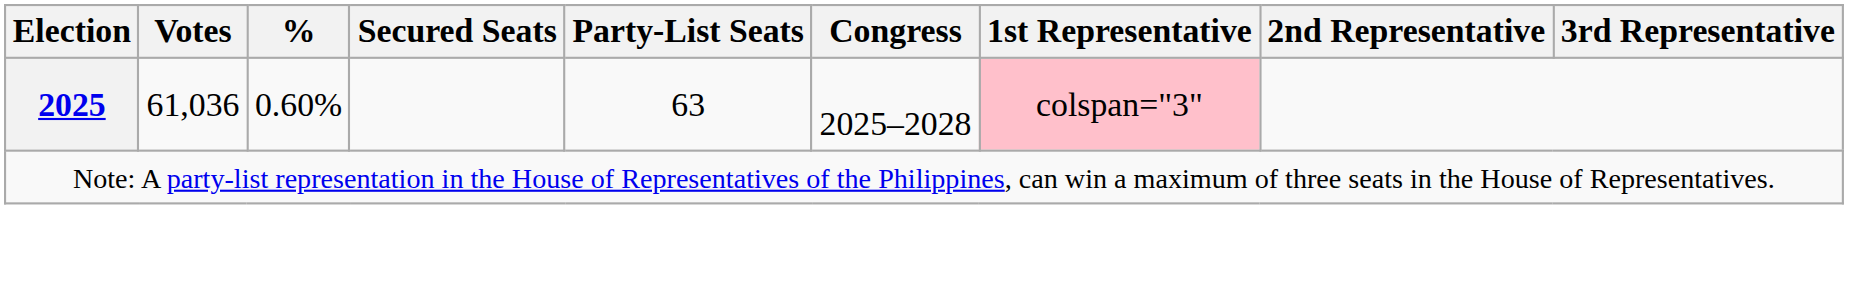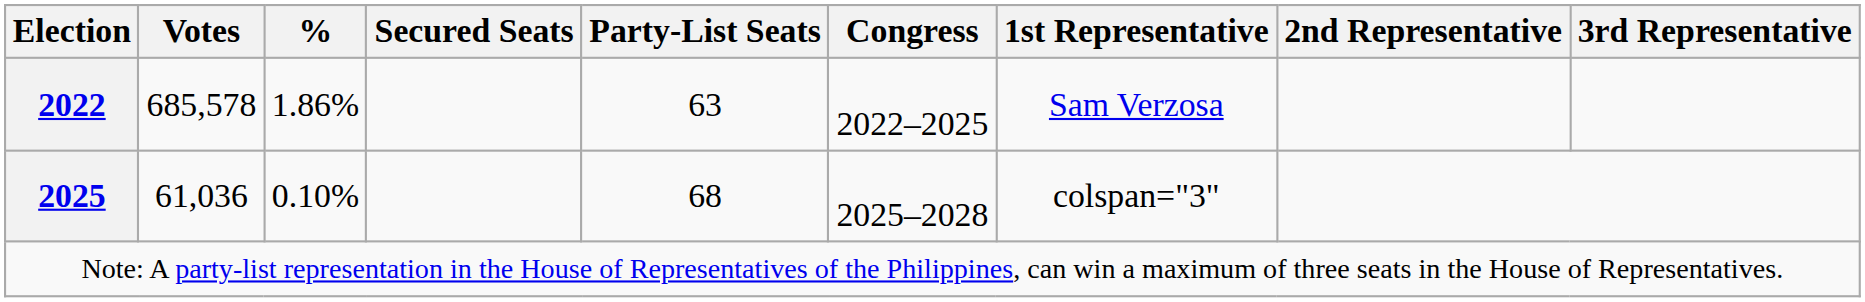+ row: (72, 103)
(299, 103) 0.60% -> (315, 195) 0.10%
(688, 103) 63 -> (705, 195) 68
(1119, 103) pink background -> (1136, 195) no background
